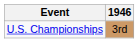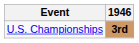(120, 29) normal -> (120, 29) bold
